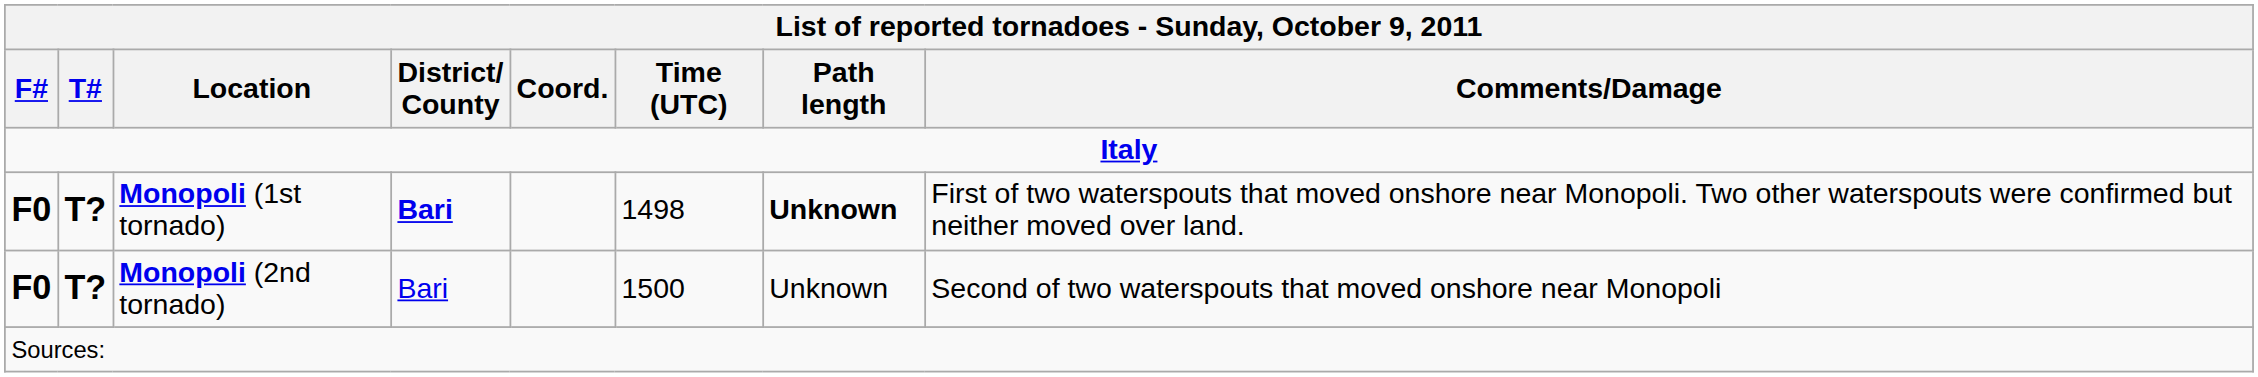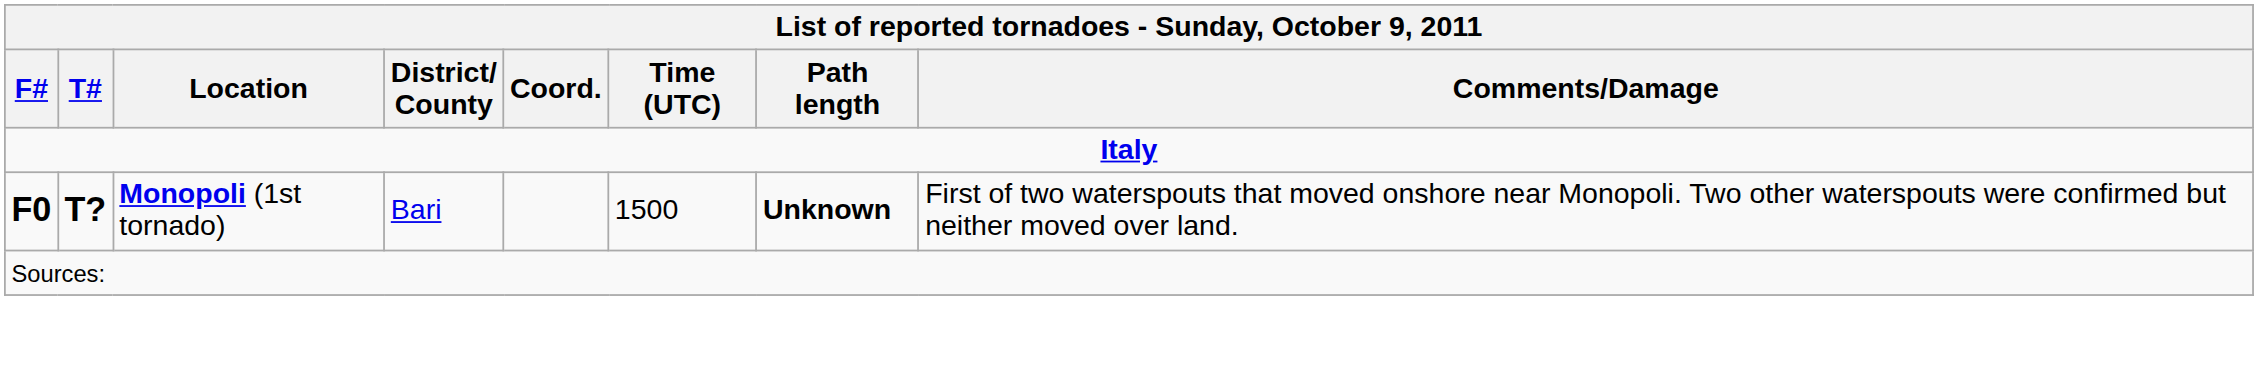(425, 210) bold -> (416, 210) normal
(653, 210) 1498 -> (647, 210) 1500
- row: (215, 287)
